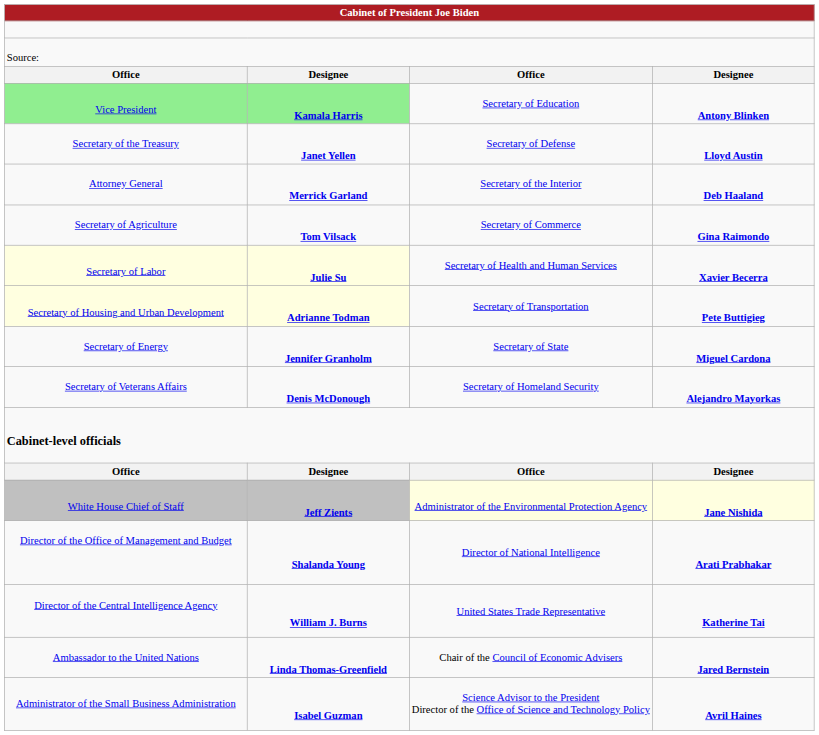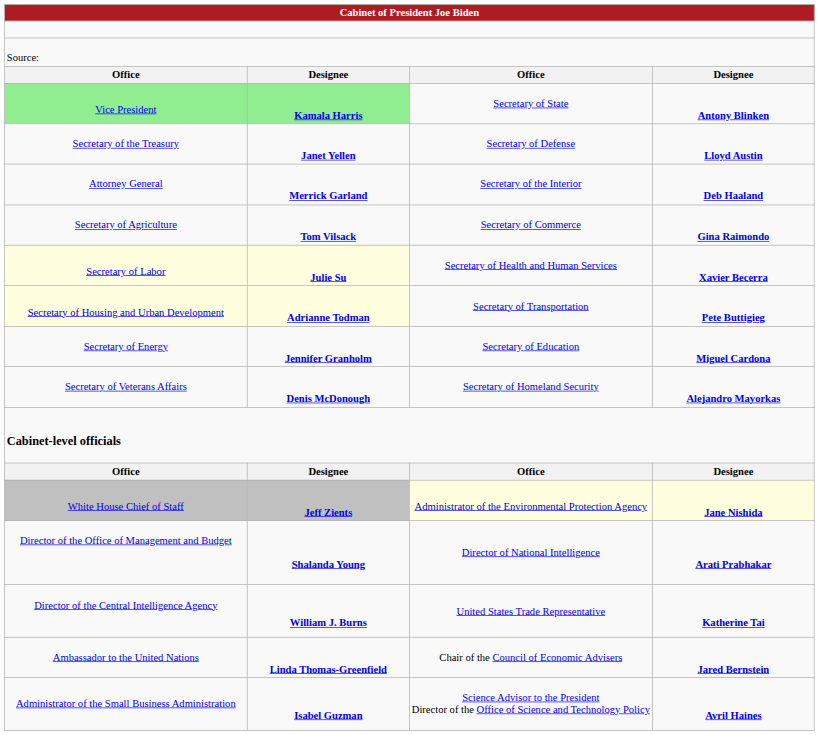(531, 103) Secretary of Education -> (531, 103) Secretary of State
(531, 346) Secretary of State -> (531, 346) Secretary of Education
